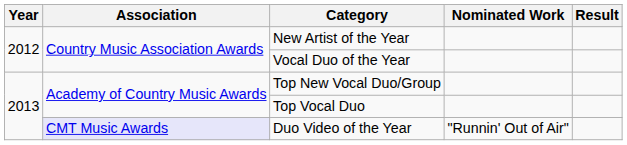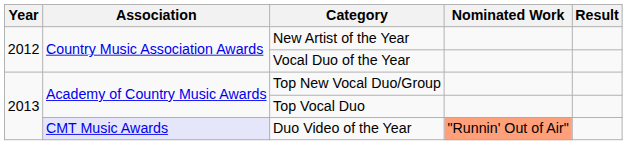(508, 128) no background -> (508, 128) lightsalmon background
